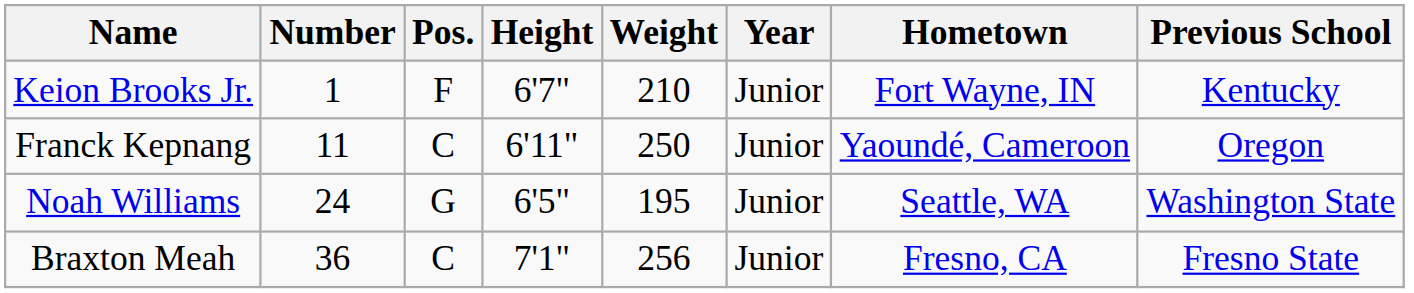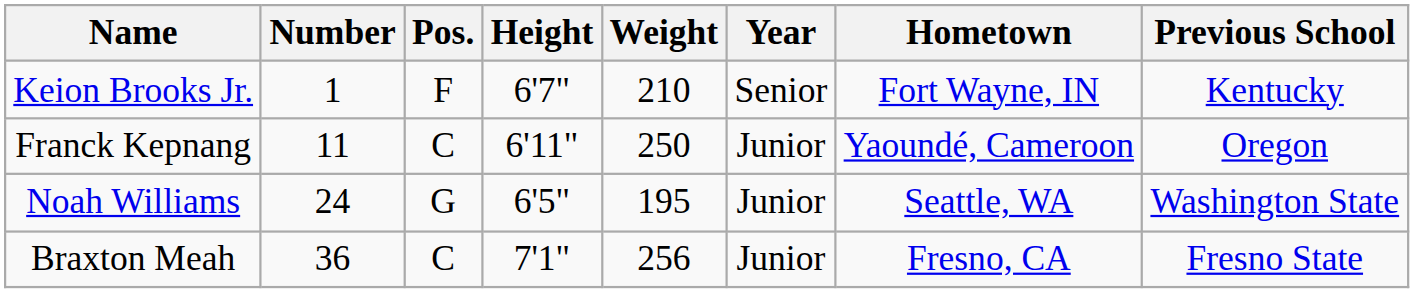(779, 88) Junior -> (781, 88) Senior
